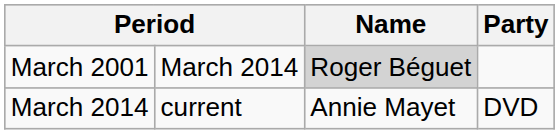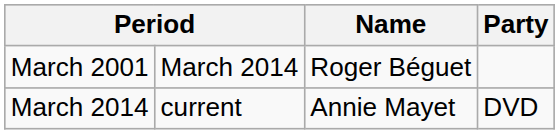(391, 66) lightgrey background -> (391, 66) no background
